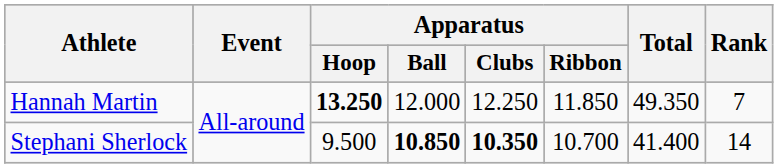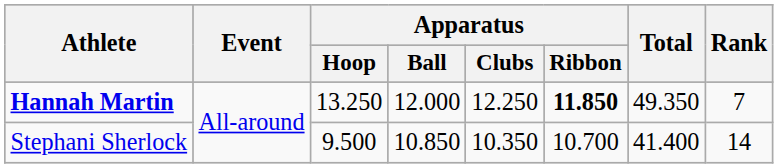(84, 102) normal -> (92, 102) bold
(349, 102) bold -> (349, 102) normal
(586, 102) normal -> (586, 102) bold
(427, 142) bold -> (427, 142) normal
(505, 142) bold -> (505, 142) normal
